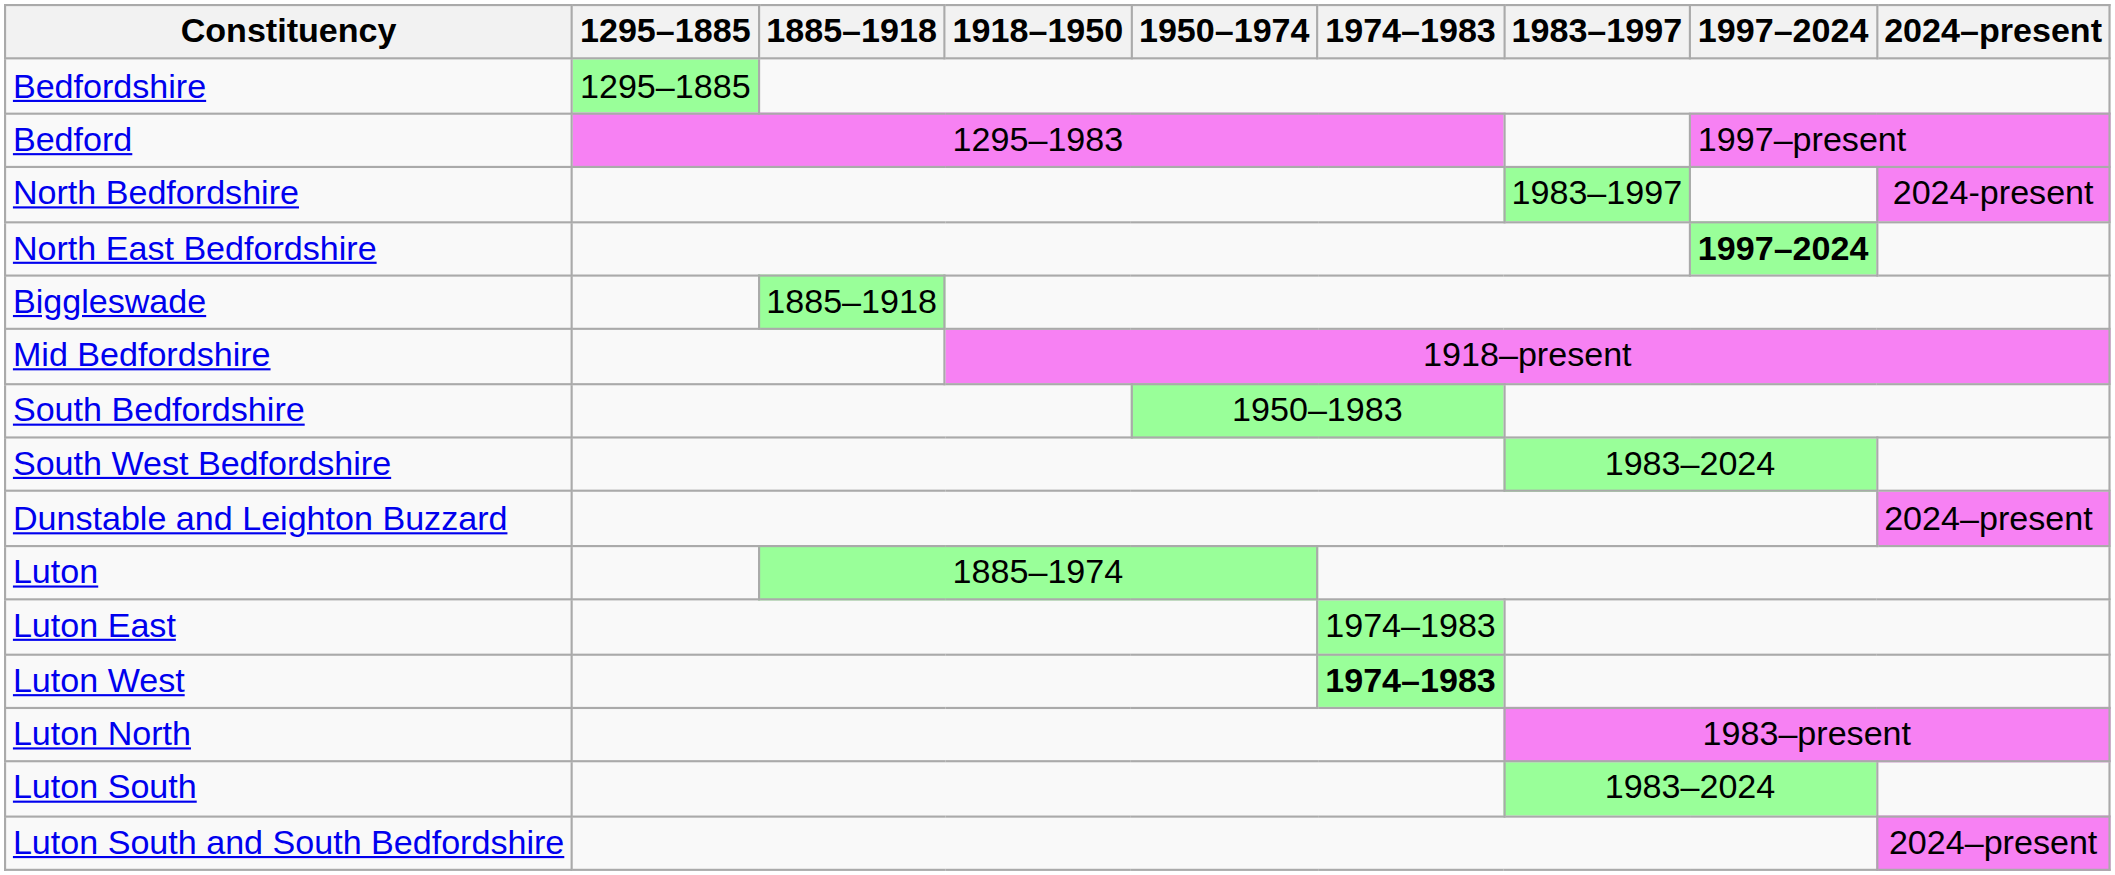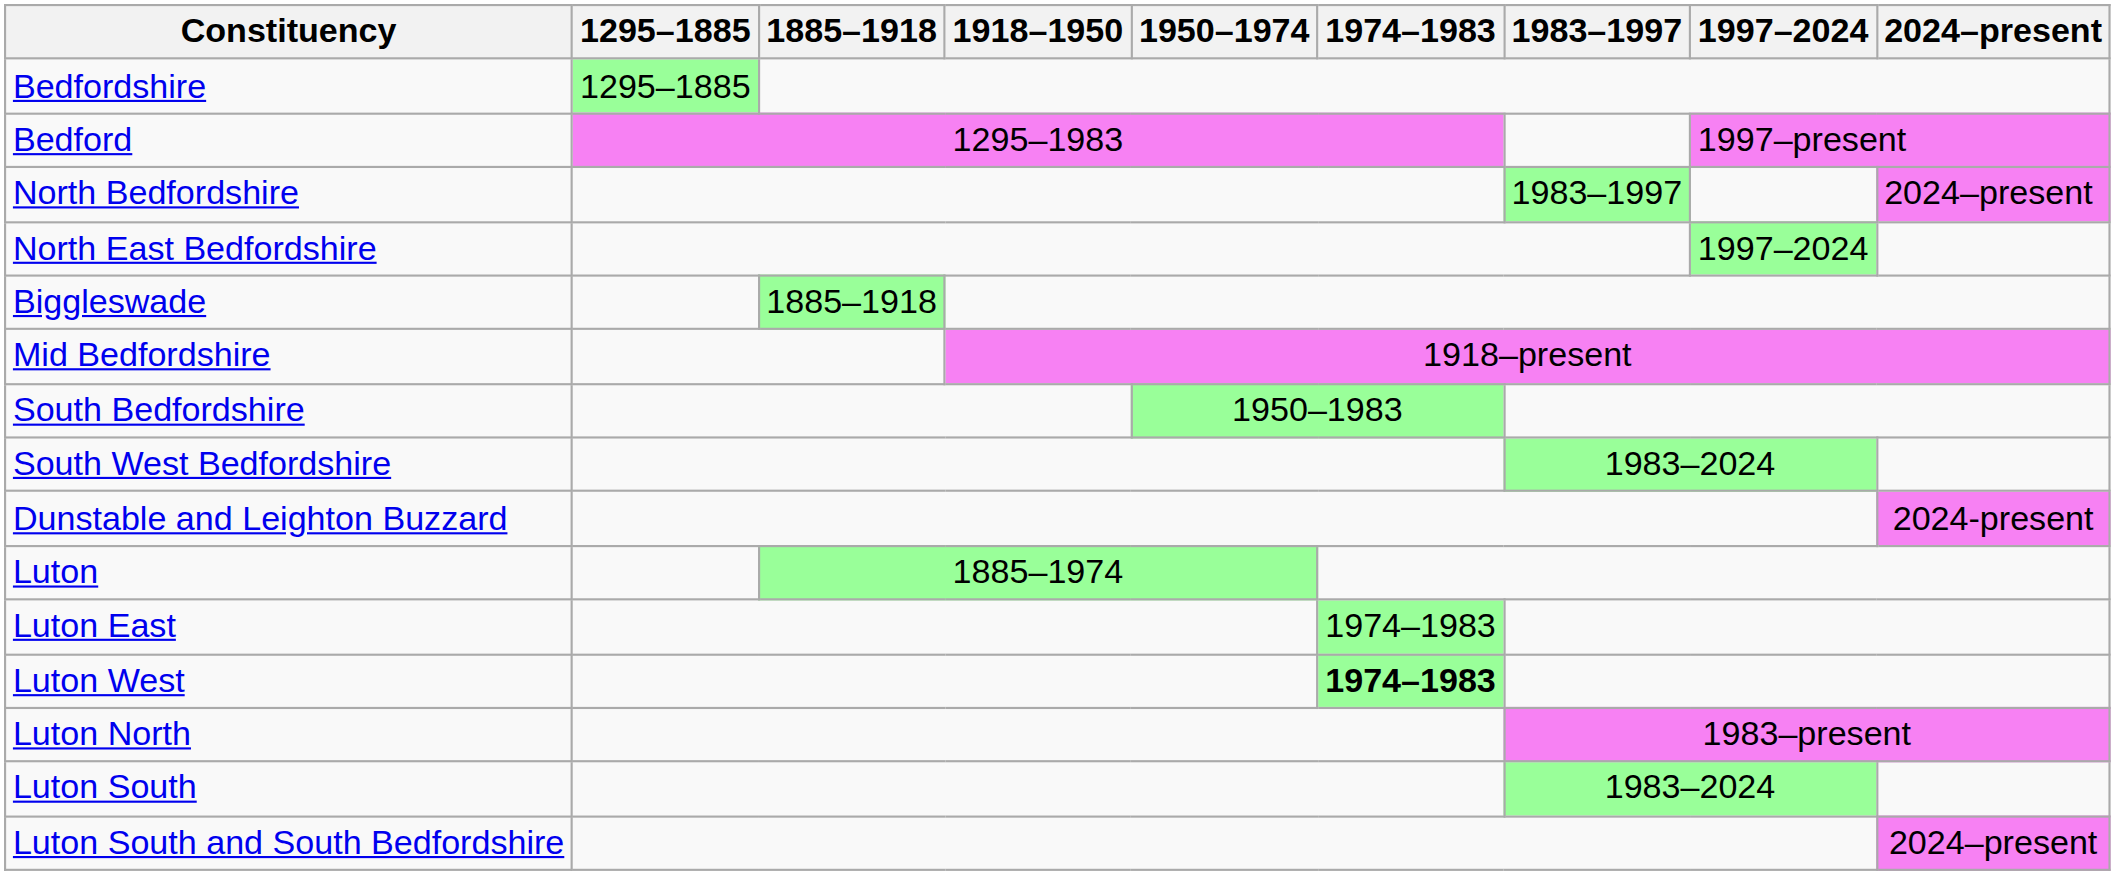(1993, 193) 2024-present -> (1988, 193) 2024–present
(1783, 247) bold -> (1783, 247) normal
(1988, 517) 2024–present -> (1993, 517) 2024-present
